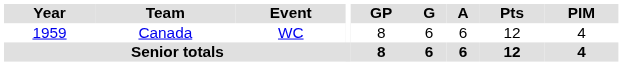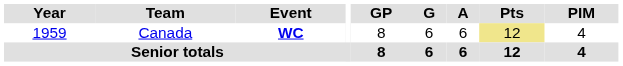(291, 32) normal -> (291, 32) bold
(512, 32) no background -> (512, 32) khaki background
